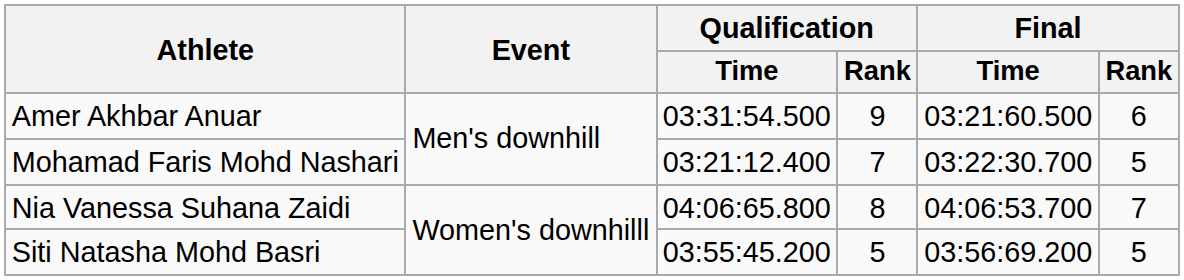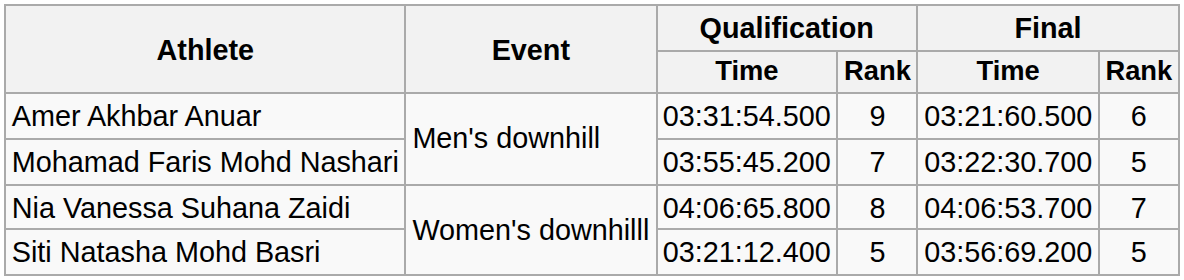(747, 162) 03:21:12.400 -> (747, 162) 03:55:45.200
(747, 253) 03:55:45.200 -> (747, 253) 03:21:12.400
